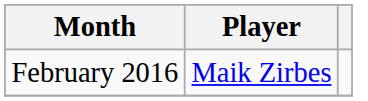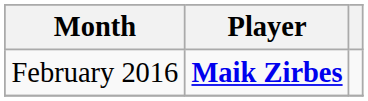(261, 72) normal -> (267, 72) bold
